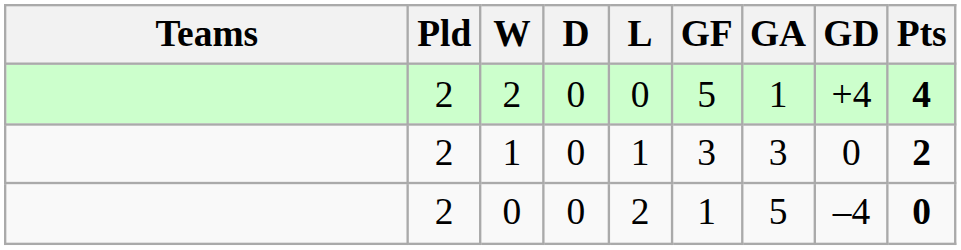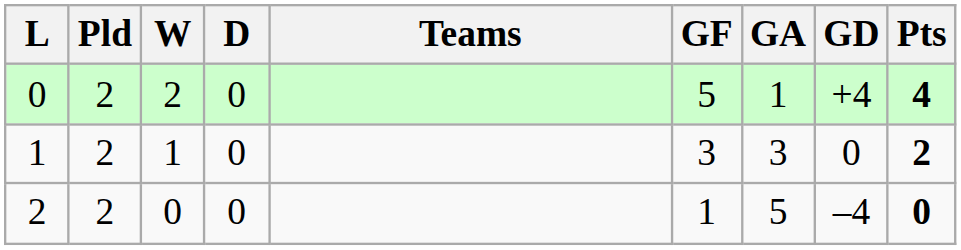columns swapped: (207, 34) <-> (640, 34)
